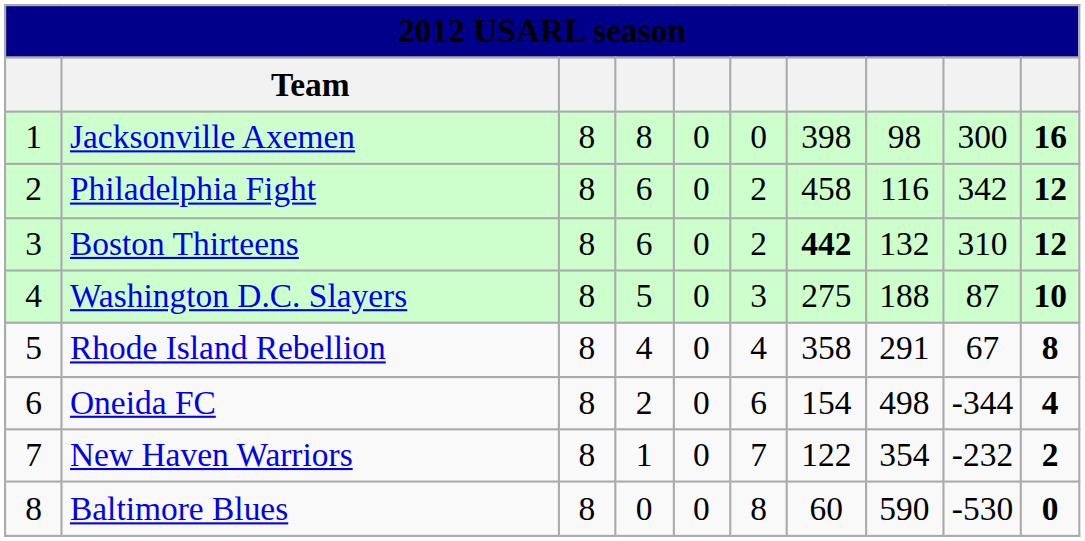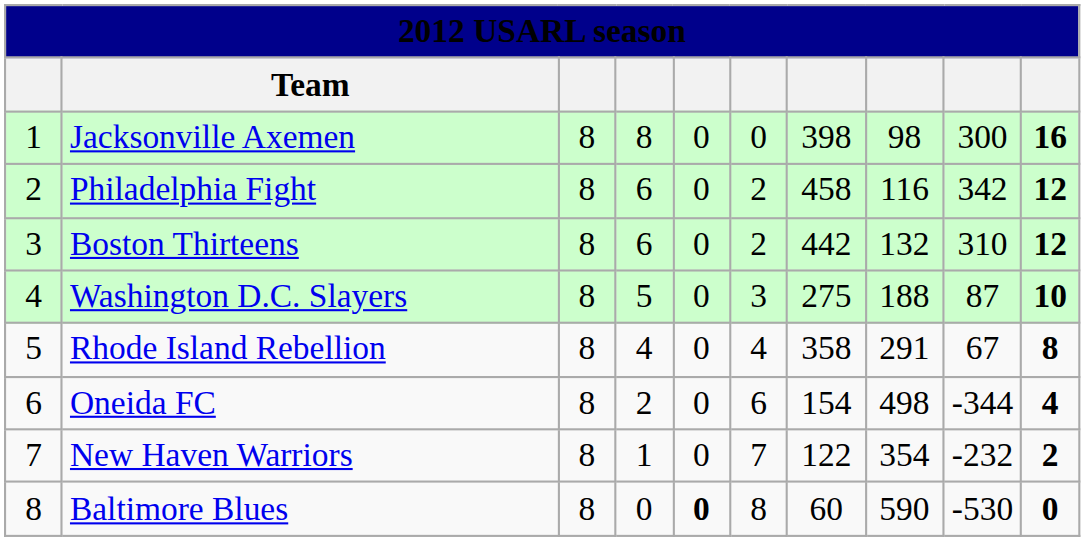(826, 243) bold -> (826, 243) normal
(701, 508) normal -> (701, 508) bold
